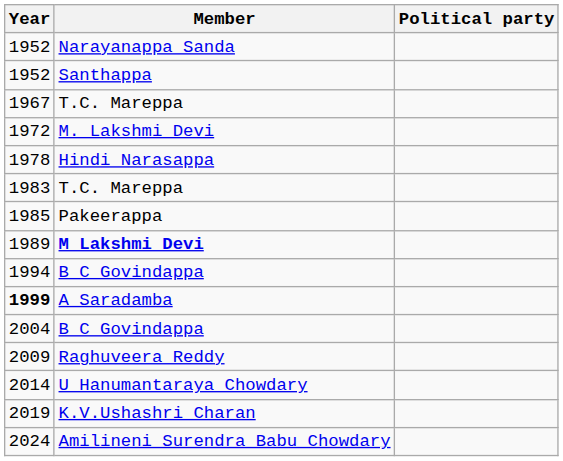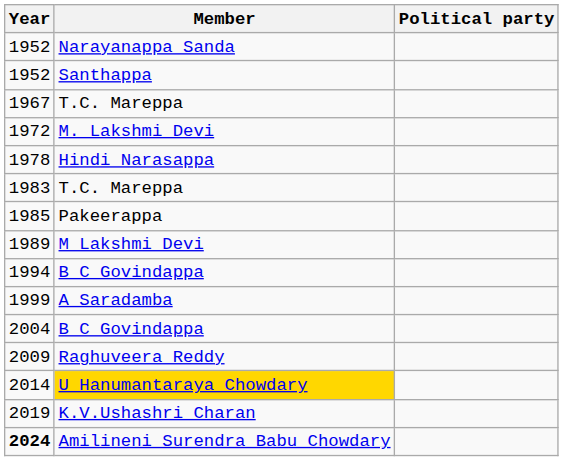(131, 244) bold -> (131, 244) normal
(30, 301) bold -> (30, 301) normal
(183, 385) no background -> (183, 385) gold background
(30, 441) normal -> (30, 441) bold
